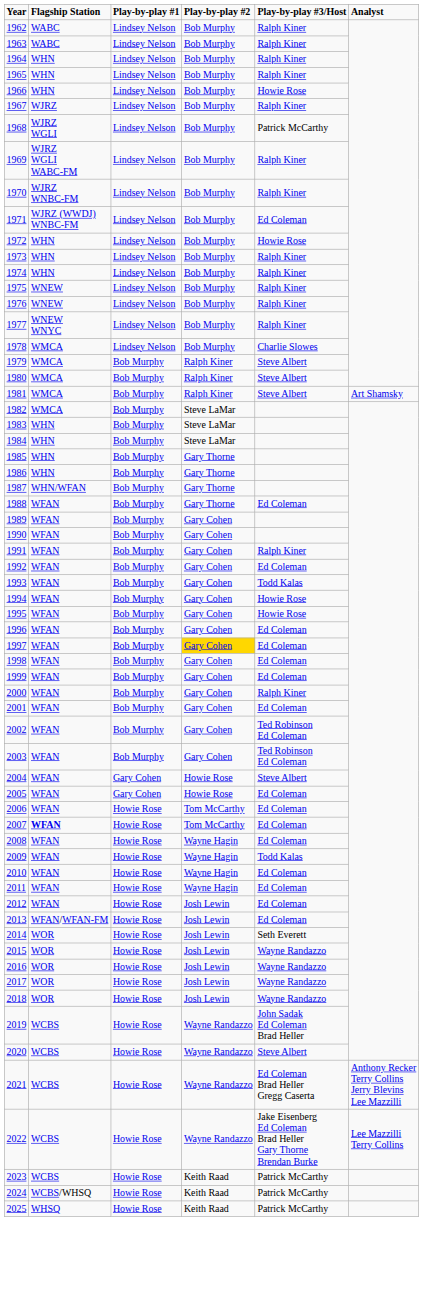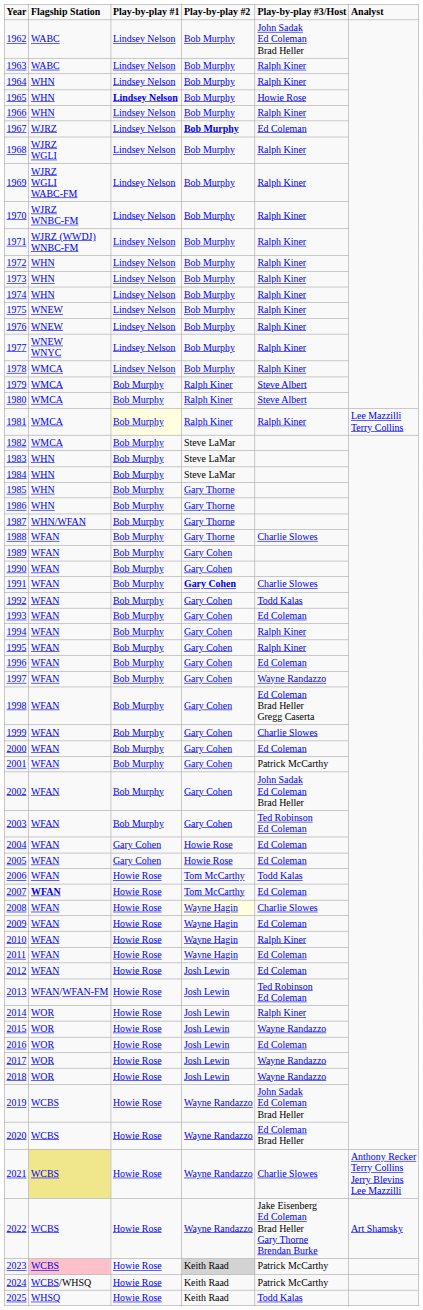(282, 28) Ralph Kiner -> (282, 39) John Sadak Ed Coleman Brad Heller
(144, 75) normal -> (145, 97) bold
(282, 75) Ralph Kiner -> (282, 97) Howie Rose
(282, 91) Howie Rose -> (282, 113) Ralph Kiner
(209, 106) normal -> (211, 129) bold
(282, 106) Ralph Kiner -> (282, 129) Ed Coleman
(293, 128) Patrick McCarthy -> (282, 150) Ralph Kiner
(282, 219) Ed Coleman -> (282, 242) Ralph Kiner
(282, 241) Howie Rose -> (282, 263) Ralph Kiner
(288, 346) Charlie Slowes -> (282, 369) Ralph Kiner
(138, 393) no background -> (138, 421) lightyellow background
(282, 393) Steve Albert -> (282, 421) Ralph Kiner
(377, 393) Art Shamsky -> (377, 421) Lee Mazzilli Terry Collins
(282, 504) Ed Coleman -> (288, 537) Charlie Slowes
(208, 551) normal -> (210, 584) bold
(282, 551) Ralph Kiner -> (288, 584) Charlie Slowes
(282, 567) Ed Coleman -> (280, 600) Todd Kalas
(280, 582) Todd Kalas -> (282, 616) Ed Coleman
(282, 598) Howie Rose -> (282, 631) Ralph Kiner
(282, 614) Howie Rose -> (282, 647) Ralph Kiner
(208, 645) gold background -> (208, 679) no background
(282, 645) Ed Coleman -> (292, 679) Wayne Randazzo
(282, 661) Ed Coleman -> (286, 706) Ed Coleman Brad Heller Gregg Caserta
(282, 677) Ed Coleman -> (288, 732) Charlie Slowes
(282, 692) Ralph Kiner -> (282, 748) Ed Coleman
(282, 708) Ed Coleman -> (293, 764) Patrick McCarthy
(285, 729) Ted Robinson Ed Coleman -> (282, 791) John Sadak Ed Coleman Brad Heller
(282, 778) Steve Albert -> (282, 845) Ed Coleman
(282, 809) Ed Coleman -> (280, 876) Todd Kalas
(211, 841) no background -> (211, 908) lightyellow background
(282, 841) Ed Coleman -> (288, 908) Charlie Slowes
(280, 856) Todd Kalas -> (282, 923) Ed Coleman
(282, 872) Ed Coleman -> (282, 939) Ralph Kiner
(282, 919) Ed Coleman -> (285, 992) Ted Robinson Ed Coleman
(282, 935) Seth Everett -> (282, 1013) Ralph Kiner
(292, 966) Wayne Randazzo -> (282, 1045) Ed Coleman
(282, 1052) Steve Albert -> (282, 1135) Ed Coleman Brad Heller
(45, 1084) no background -> (45, 1173) khaki background
(286, 1084) Ed Coleman Brad Heller Gregg Caserta -> (288, 1173) Charlie Slowes
(377, 1139) Lee Mazzilli Terry Collins -> (377, 1228) Art Shamsky
(45, 1177) no background -> (45, 1266) pink background
(206, 1177) no background -> (206, 1266) lightgrey background
(293, 1208) Patrick McCarthy -> (280, 1298) Todd Kalas
